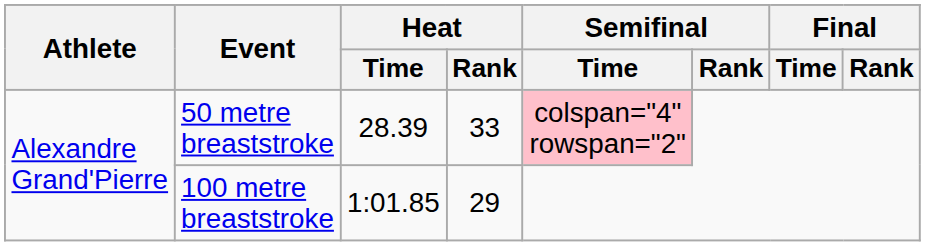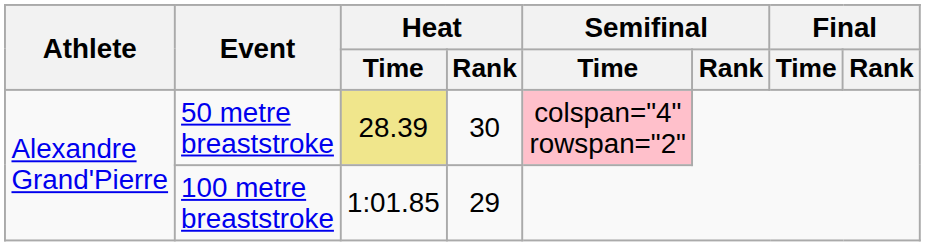(393, 128) no background -> (393, 128) khaki background
(485, 128) 33 -> (485, 128) 30
